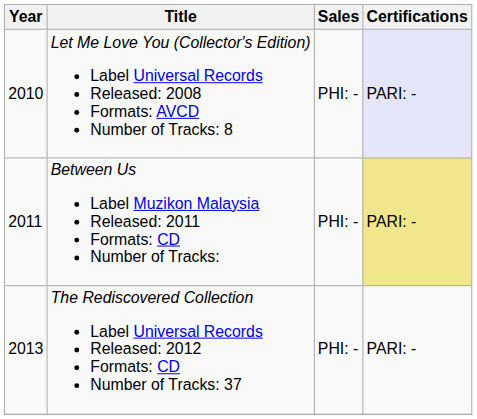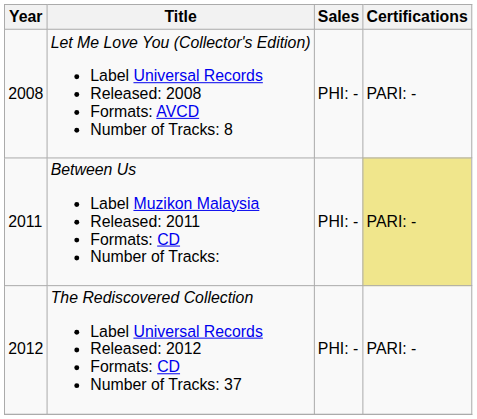(26, 93) 2010 -> (26, 93) 2008
(391, 93) lavender background -> (391, 93) no background
(26, 349) 2013 -> (26, 349) 2012
